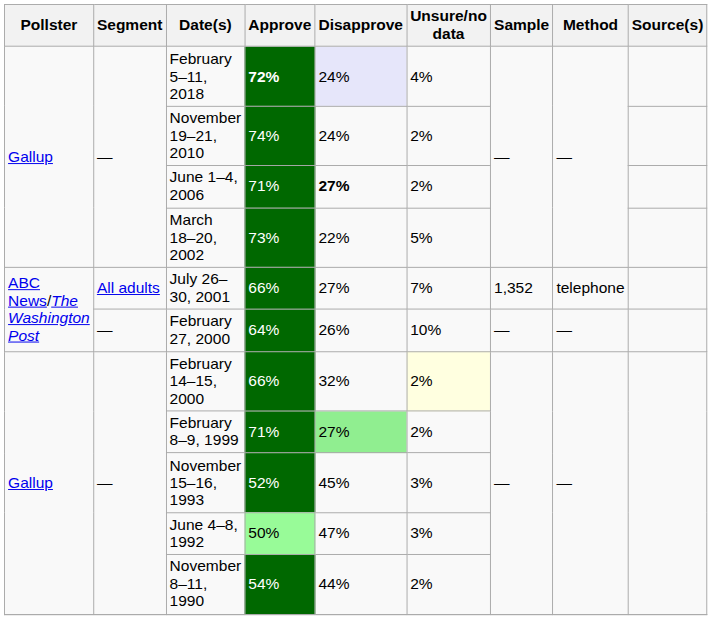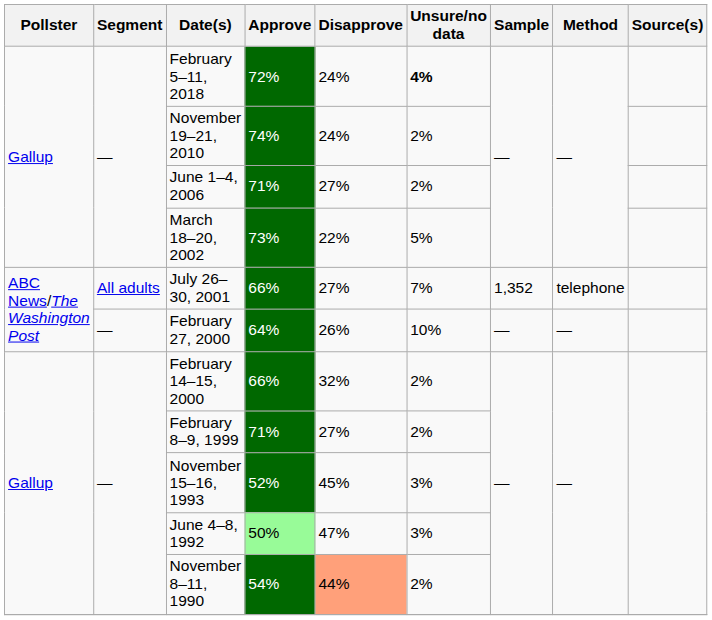(264, 76) bold -> (264, 76) normal
(334, 76) lavender background -> (334, 76) no background
(421, 76) normal -> (421, 76) bold
(334, 186) bold -> (334, 186) normal
(421, 381) lightyellow background -> (421, 381) no background
(334, 431) lightgreen background -> (334, 431) no background
(334, 584) no background -> (334, 584) lightsalmon background
